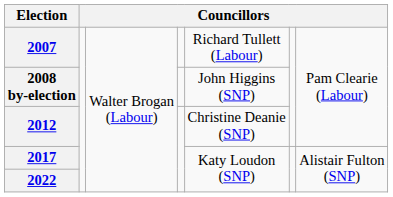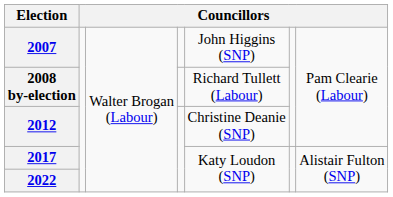(237, 47) Richard Tullett (Labour) -> (237, 47) John Higgins (SNP)
(237, 86) John Higgins (SNP) -> (237, 86) Richard Tullett (Labour)
